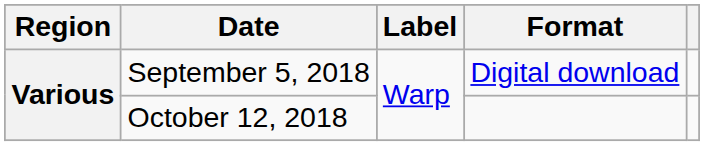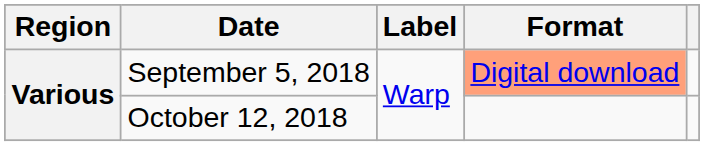(575, 72) no background -> (575, 72) lightsalmon background
